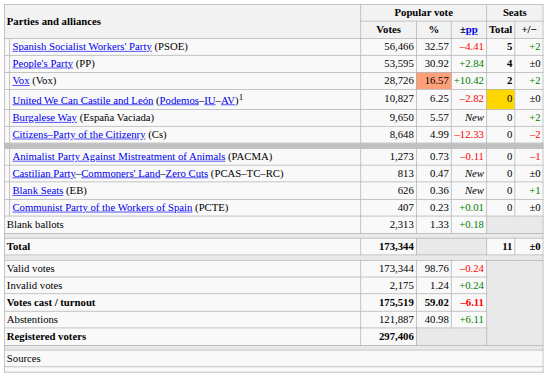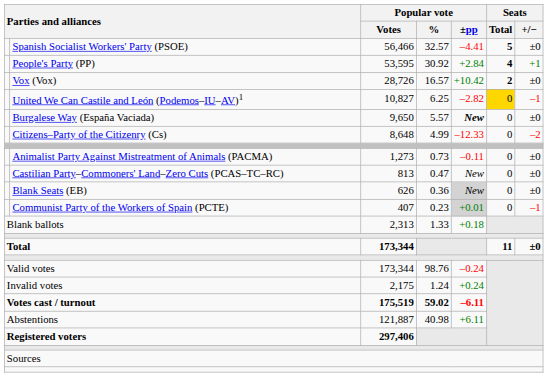(535, 47) +2 -> (535, 47) ±0
(535, 64) ±0 -> (535, 64) +1
(437, 81) lightsalmon background -> (437, 81) no background
(535, 81) +2 -> (535, 81) ±0
(535, 99) ±0 -> (535, 99) –1
(474, 117) normal -> (474, 117) bold
(535, 117) +2 -> (535, 117) ±0
(535, 156) –1 -> (535, 156) ±0
(474, 190) no background -> (474, 190) lightgrey background
(535, 190) +1 -> (535, 190) ±0
(472, 207) no background -> (472, 207) lightgrey background
(535, 207) ±0 -> (535, 207) –1
